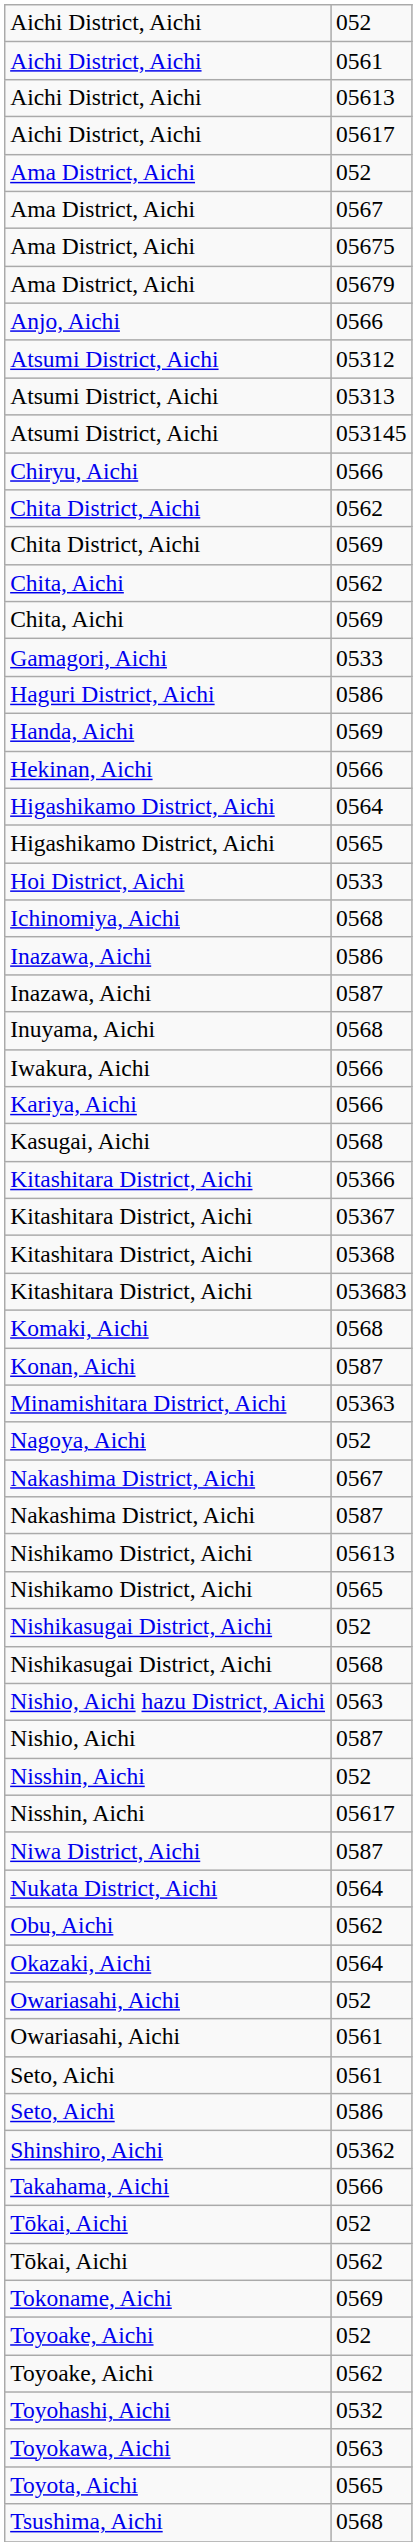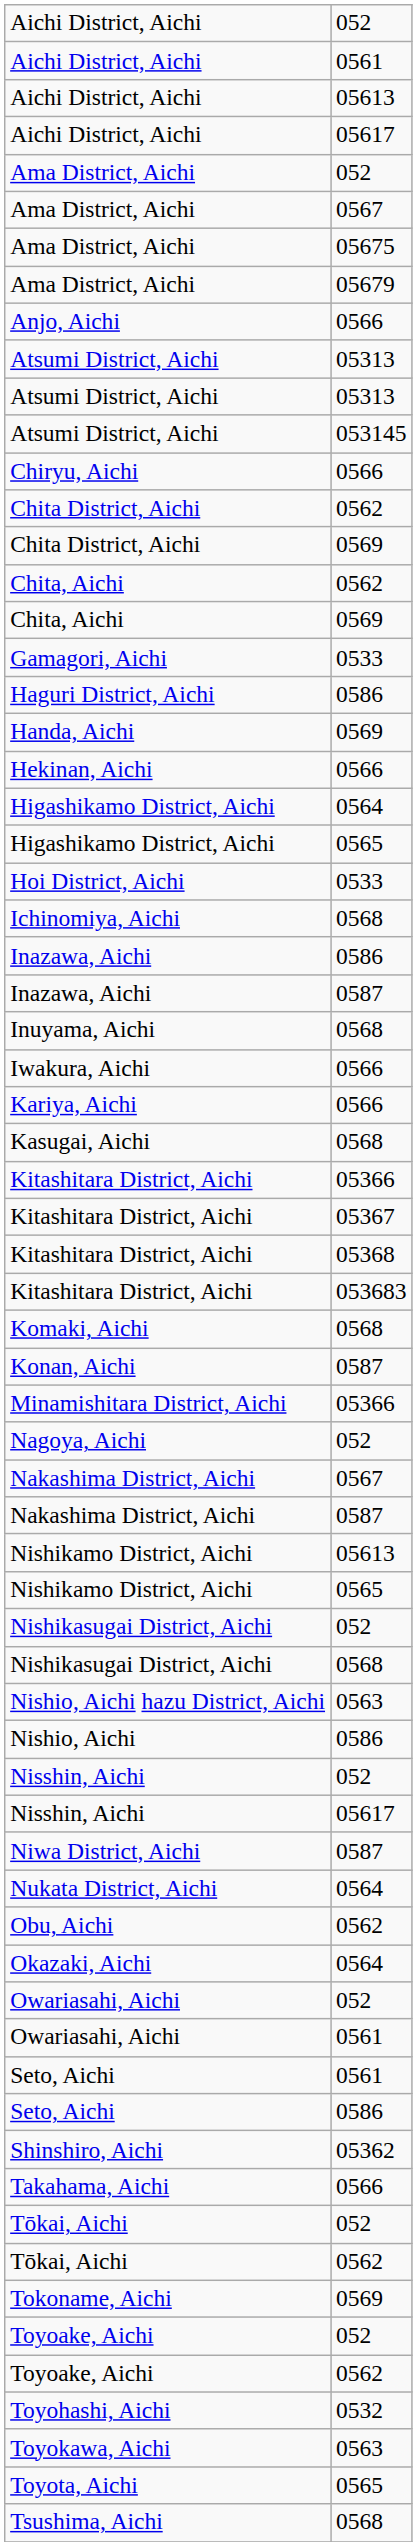(365, 358) 05312 -> (365, 358) 05313
(365, 1403) 05363 -> (365, 1403) 05366
(359, 1739) 0587 -> (359, 1739) 0586
